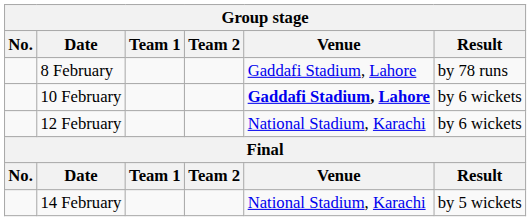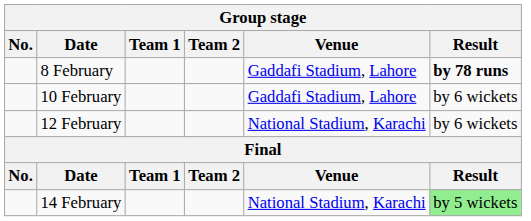(473, 70) normal -> (471, 70) bold
(339, 96) bold -> (332, 96) normal
(480, 202) no background -> (475, 202) lightgreen background
